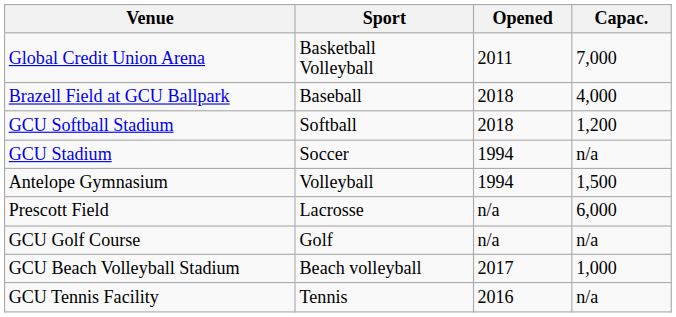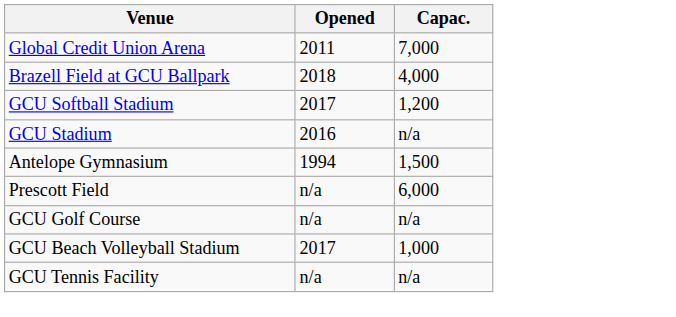- column: (384, 18)
(495, 125) 2018 -> (318, 104) 2017
(495, 153) 1994 -> (318, 133) 2016
(495, 297) 2016 -> (311, 276) n/a
